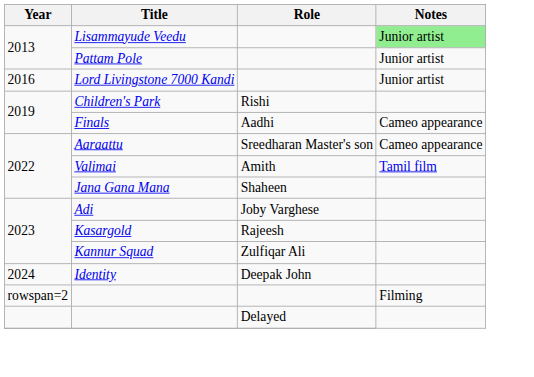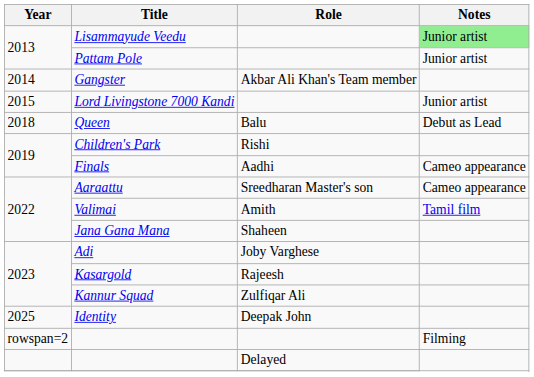+ row: (100, 79)
(21, 79) 2016 -> (21, 101) 2015
+ row: (92, 123)
(21, 274) 2024 -> (21, 317) 2025
